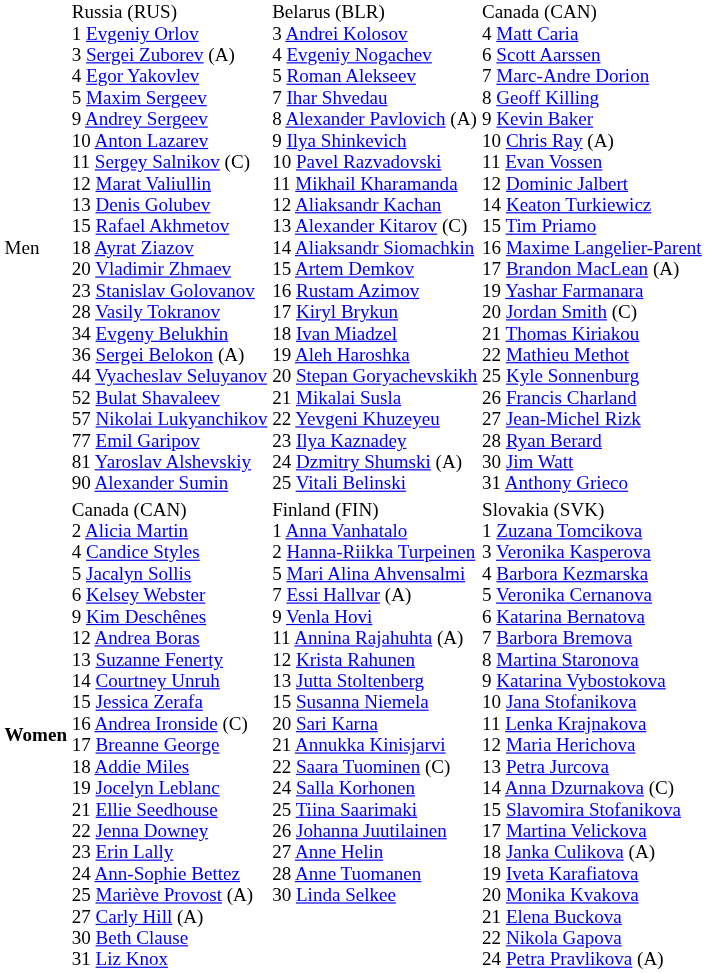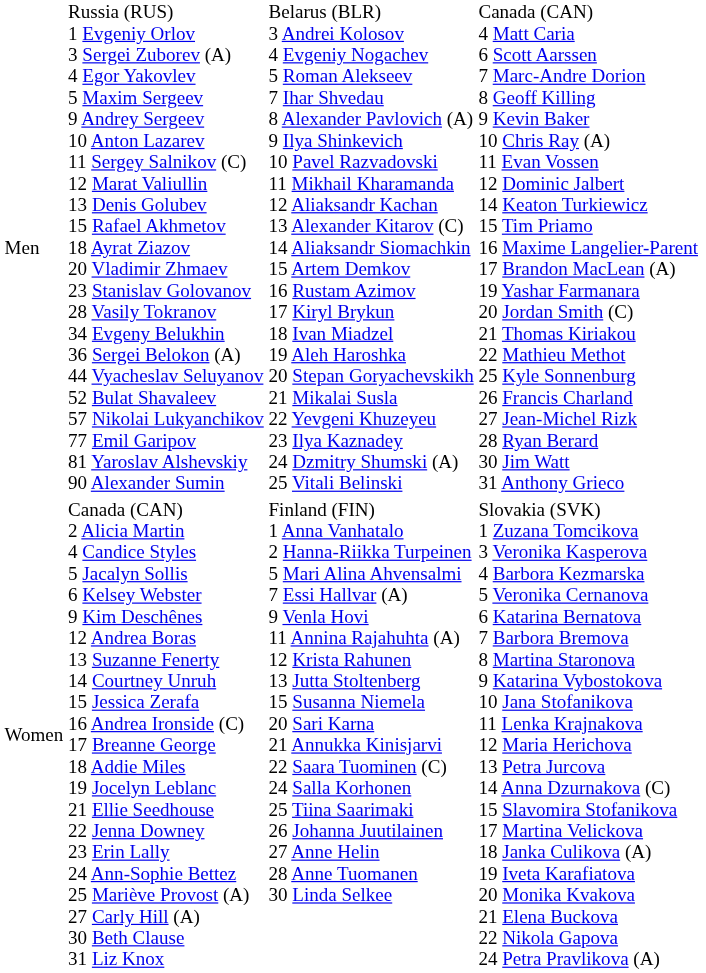(36, 734) bold -> (34, 734) normal
